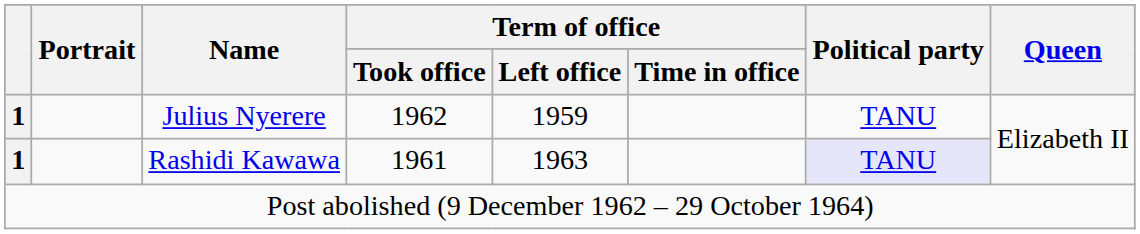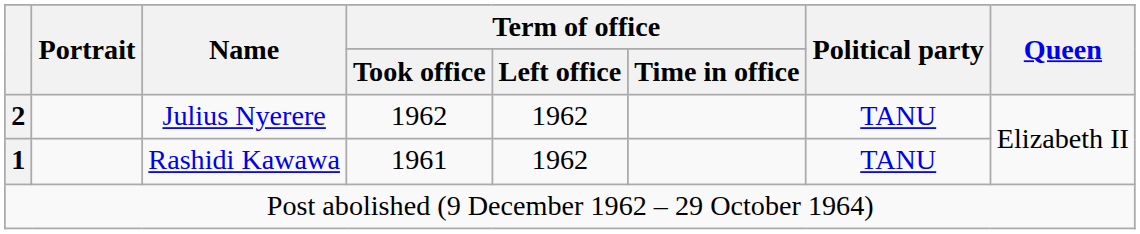(18, 116) 1 -> (18, 116) 2
(560, 116) 1959 -> (560, 116) 1962
(560, 160) 1963 -> (560, 160) 1962
(898, 160) lavender background -> (898, 160) no background
